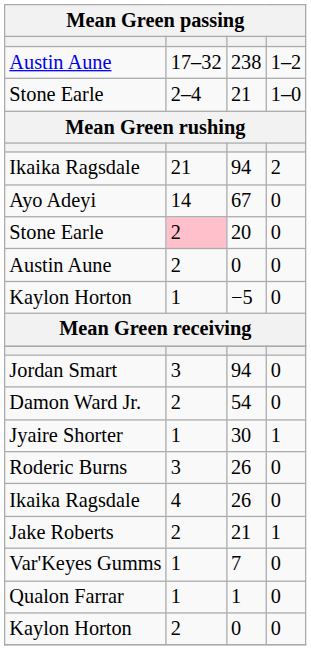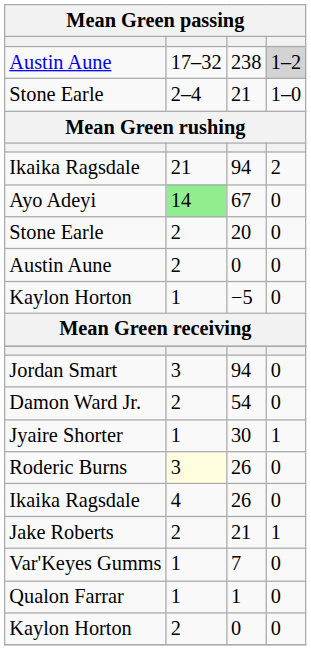(286, 62) no background -> (286, 62) lightgrey background
(181, 200) no background -> (181, 200) lightgreen background
(176, 232) pink background -> (176, 232) no background
(176, 467) no background -> (176, 467) lightyellow background
